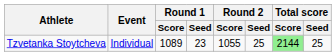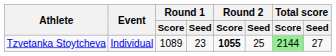(230, 44) normal -> (230, 44) bold
(317, 44) 25 -> (317, 44) 27
